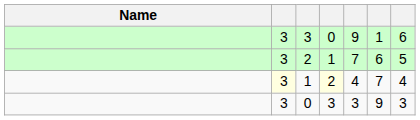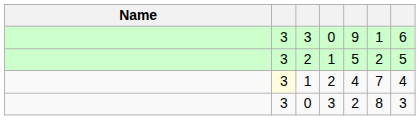(355, 59) 7 -> (355, 59) 5
(379, 59) 6 -> (379, 59) 2
(331, 81) lightyellow background -> (331, 81) no background
(355, 103) 3 -> (355, 103) 2
(379, 103) 9 -> (379, 103) 8
